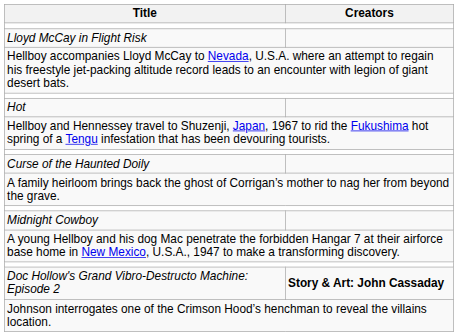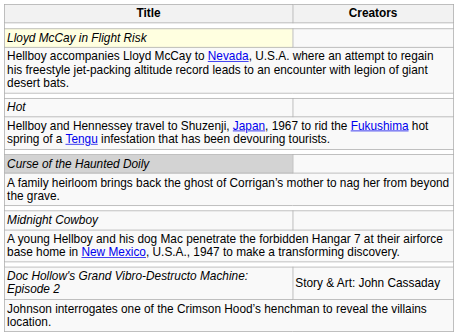(77, 38) no background -> (77, 38) lightyellow background
(78, 164) no background -> (78, 164) lightgrey background
(366, 283) bold -> (368, 283) normal
